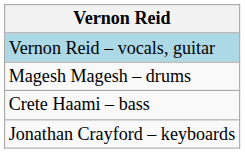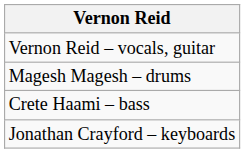(112, 47) lightblue background -> (112, 47) no background
